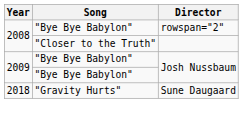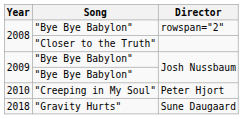+ row: (18, 91)
